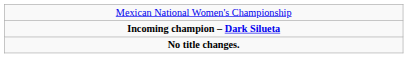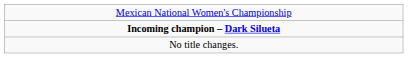(204, 45) bold -> (204, 45) normal
